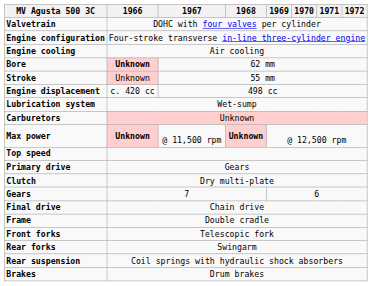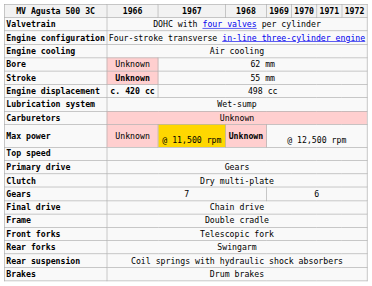(133, 64) bold -> (133, 64) normal
(133, 78) normal -> (133, 78) bold
(133, 91) normal -> (133, 91) bold
(133, 136) bold -> (133, 136) normal
(192, 141) no background -> (192, 141) gold background
